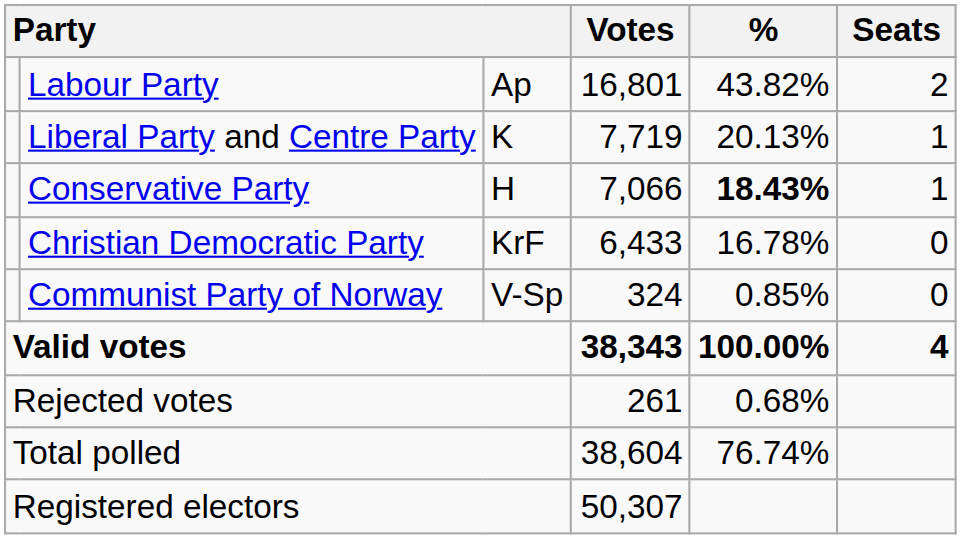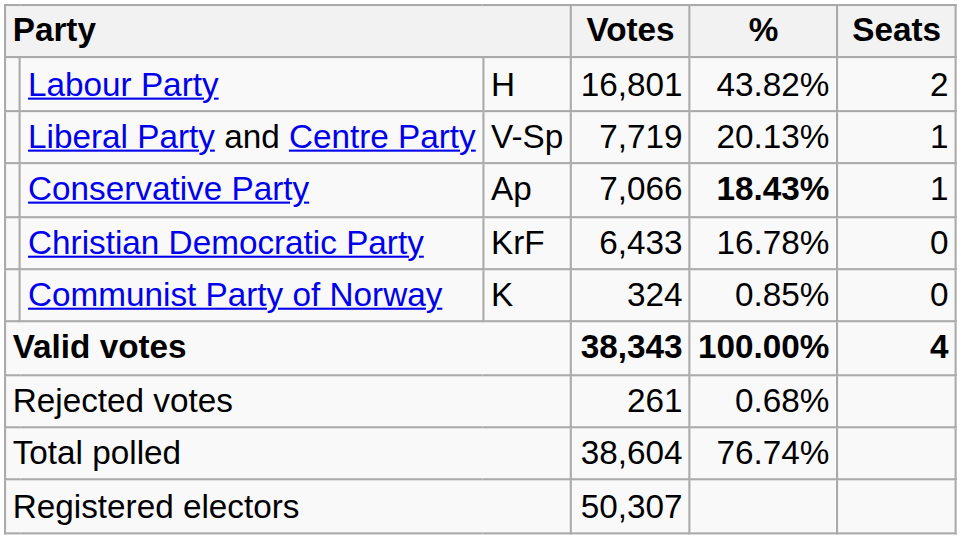(511, 83) Ap -> (503, 83) H
(502, 136) K -> (527, 136) V-Sp
(503, 189) H -> (511, 189) Ap
(527, 294) V-Sp -> (502, 294) K
